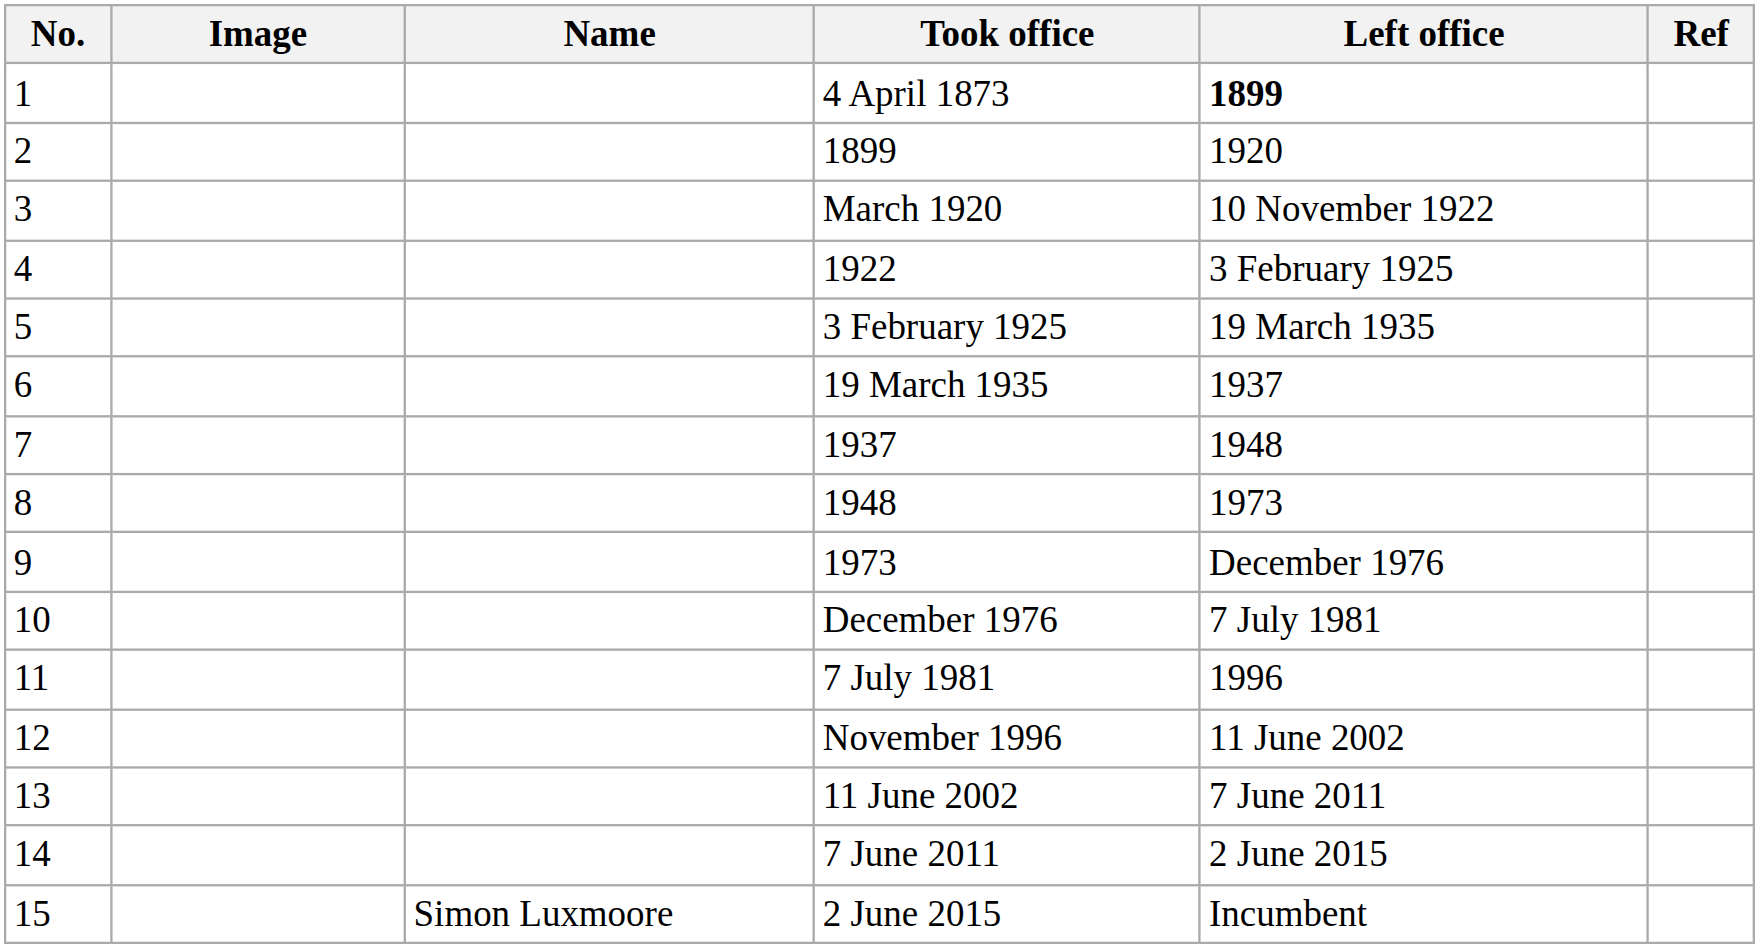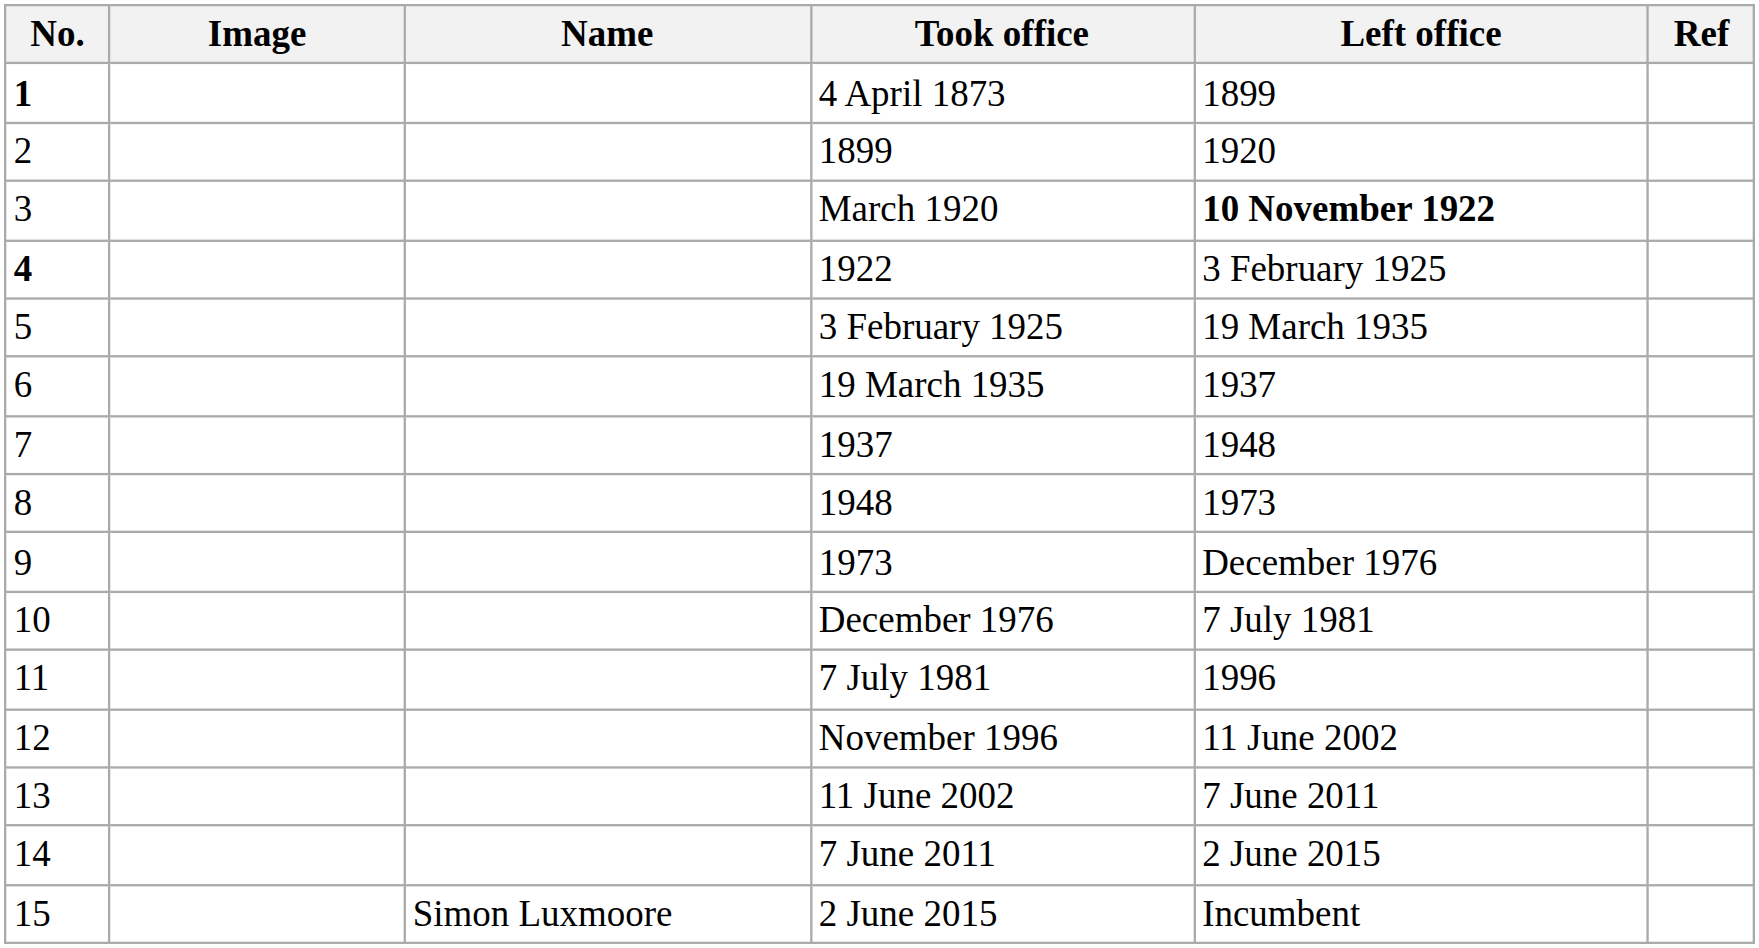(23, 92) normal -> (23, 92) bold
(1246, 92) bold -> (1239, 92) normal
(1352, 209) normal -> (1349, 209) bold
(23, 268) normal -> (23, 268) bold
